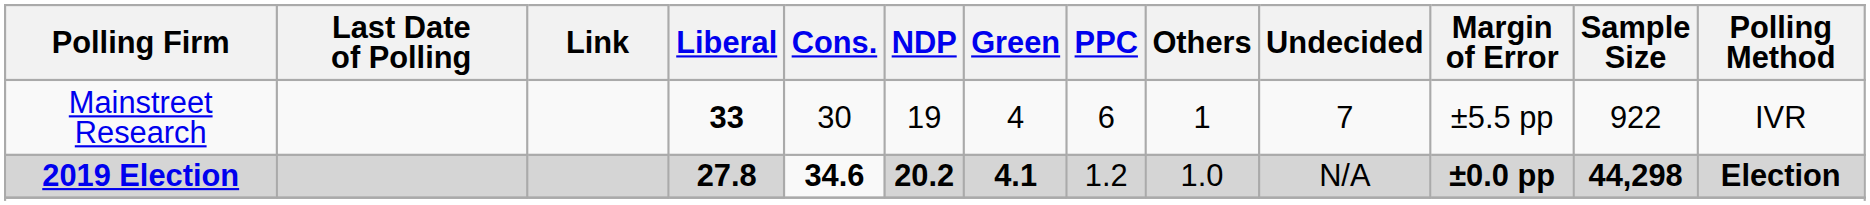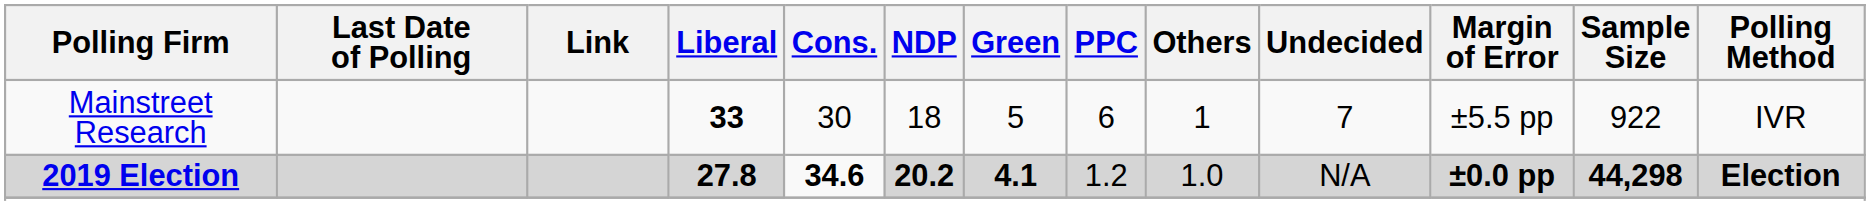(924, 117) 19 -> (924, 117) 18
(1016, 117) 4 -> (1016, 117) 5
